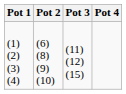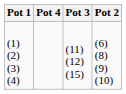columns swapped: (48, 13) <-> (107, 13)
